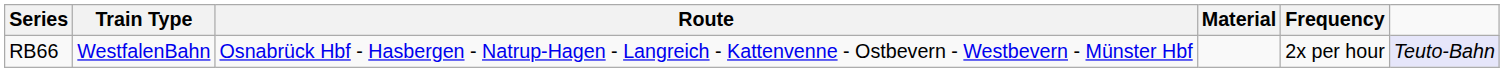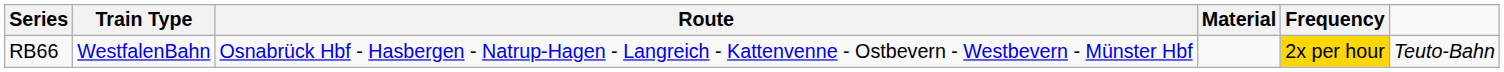(1335, 51) no background -> (1335, 51) gold background
(1444, 51) lavender background -> (1444, 51) no background
